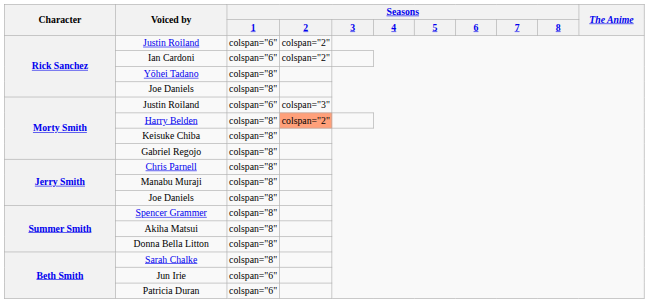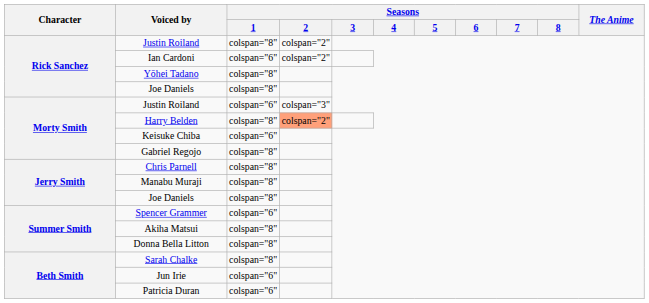(253, 43) colspan="6" -> (253, 43) colspan="8"
(253, 136) colspan="8" -> (253, 136) colspan="6"
(253, 213) colspan="8" -> (253, 213) colspan="6"
